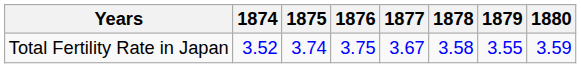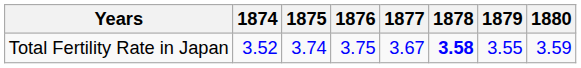(456, 47) normal -> (456, 47) bold
